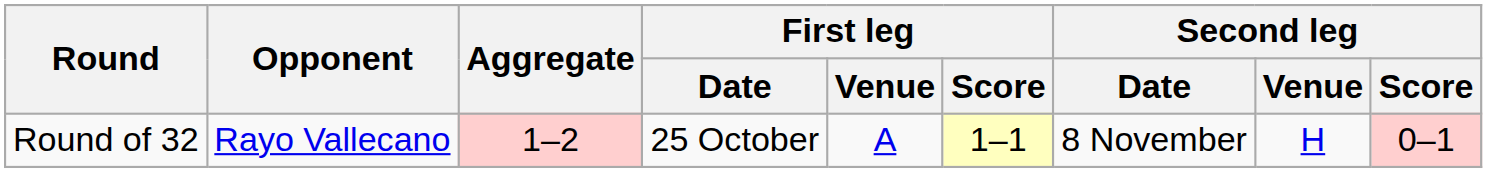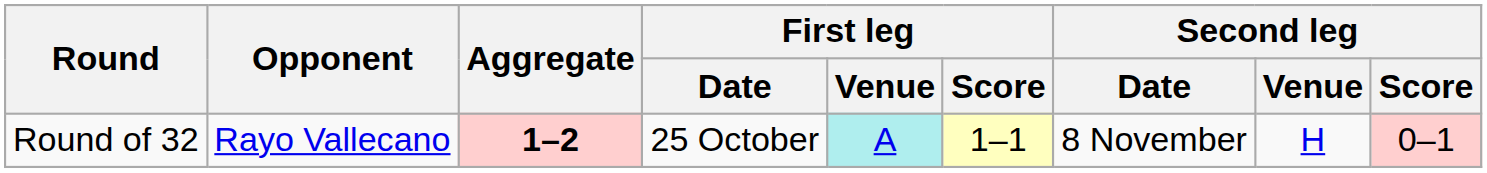(550, 139) normal -> (550, 139) bold
(885, 139) no background -> (885, 139) paleturquoise background
